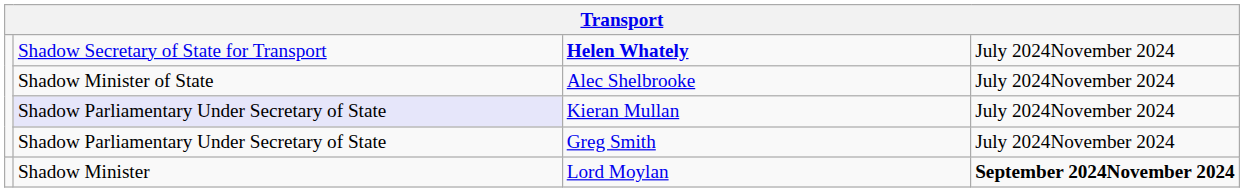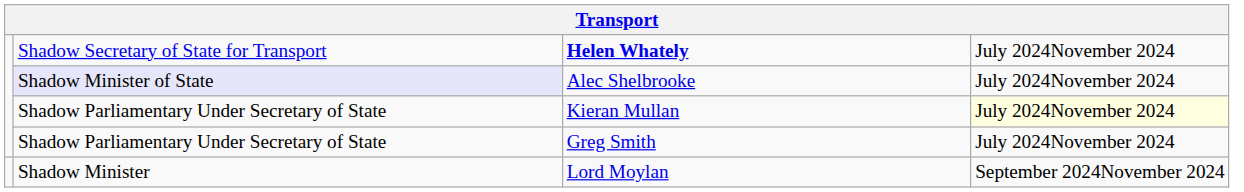(116, 80) no background -> (116, 80) lavender background
(202, 111) lavender background -> (202, 111) no background
(1075, 111) no background -> (1075, 111) lightyellow background
(1105, 171) bold -> (1100, 171) normal
